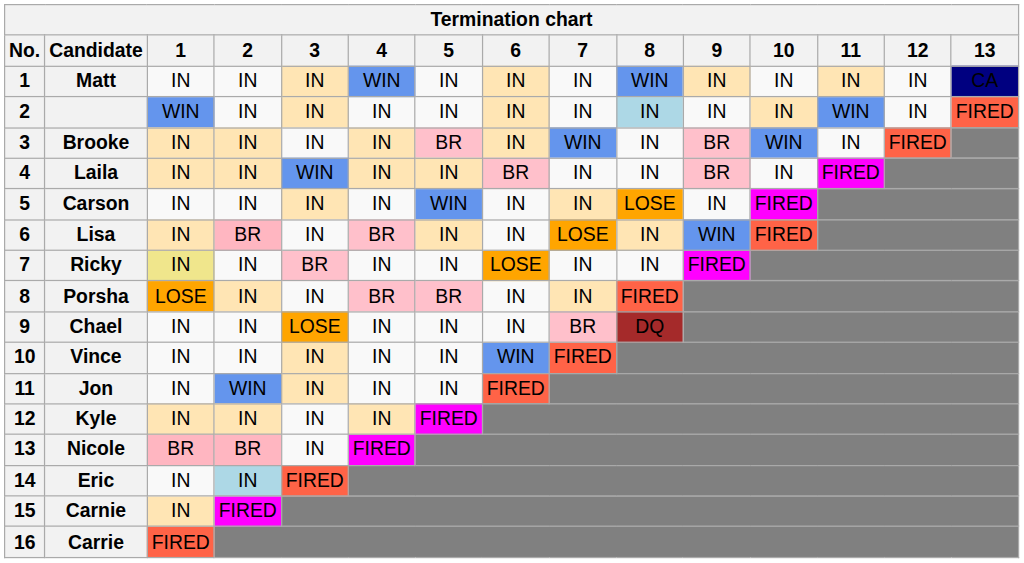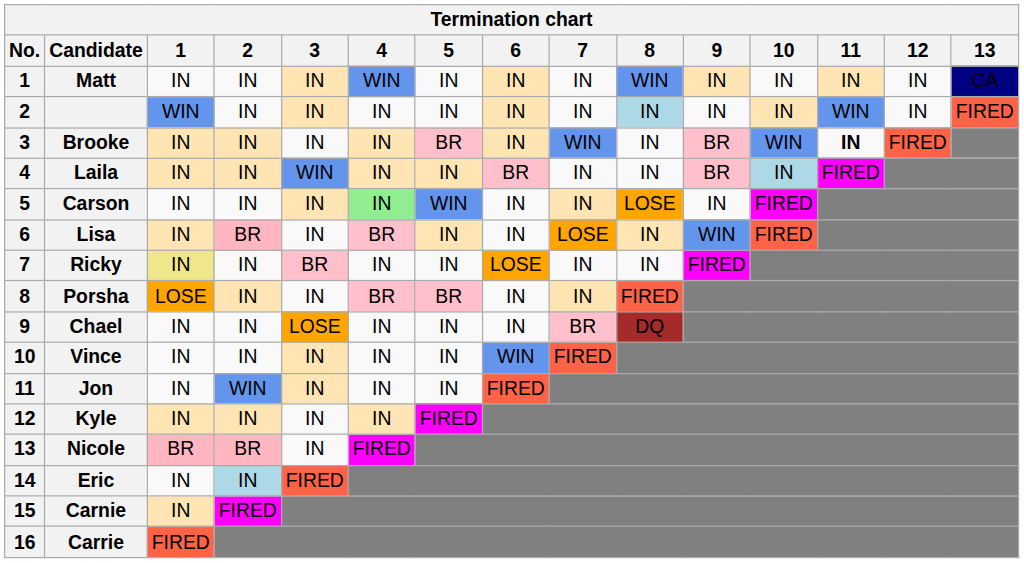(851, 142) normal -> (851, 142) bold
(784, 173) no background -> (784, 173) lightblue background
(382, 204) no background -> (382, 204) lightgreen background
